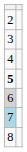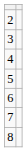(10, 78) bold -> (10, 78) normal
(10, 98) lightgrey background -> (10, 98) no background
(10, 117) lightblue background -> (10, 117) no background
